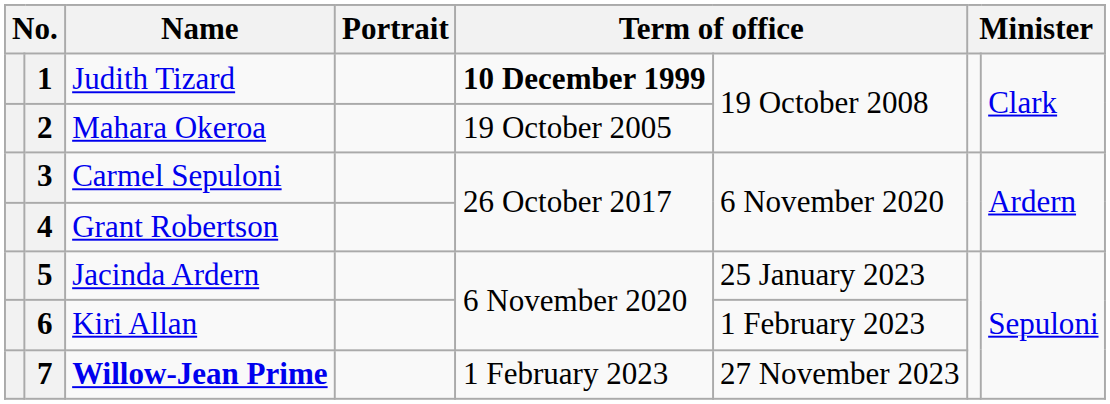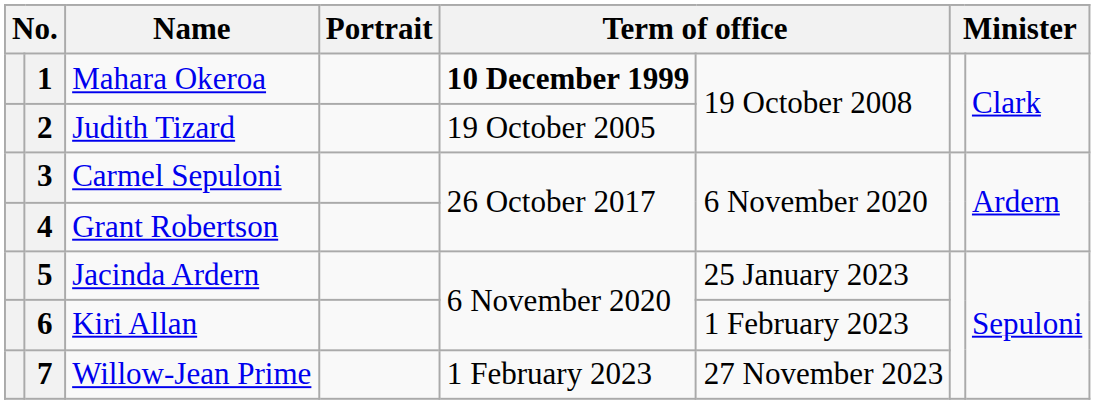(154, 78) Judith Tizard -> (169, 78) Mahara Okeroa
(169, 127) Mahara Okeroa -> (154, 127) Judith Tizard
(200, 373) bold -> (192, 373) normal
